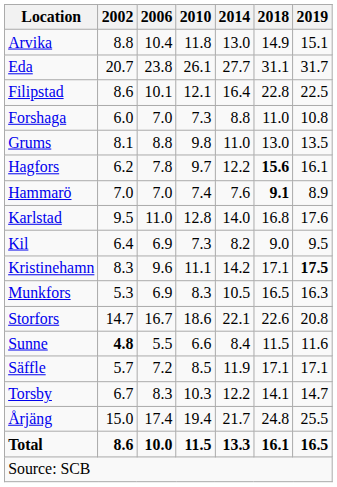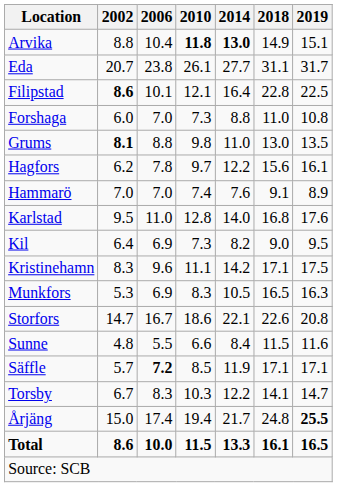(198, 42) normal -> (198, 42) bold
(236, 42) normal -> (236, 42) bold
(123, 92) normal -> (123, 92) bold
(123, 142) normal -> (123, 142) bold
(275, 167) bold -> (275, 167) normal
(279, 192) bold -> (279, 192) normal
(314, 268) bold -> (314, 268) normal
(123, 343) bold -> (123, 343) normal
(162, 368) normal -> (162, 368) bold
(314, 419) normal -> (314, 419) bold
